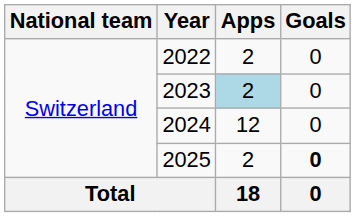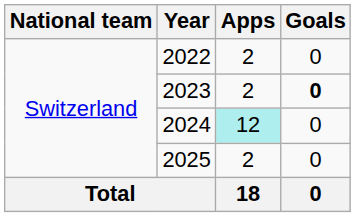(248, 90) lightblue background -> (248, 90) no background
(316, 90) normal -> (316, 90) bold
(248, 125) no background -> (248, 125) paleturquoise background
(316, 159) bold -> (316, 159) normal
